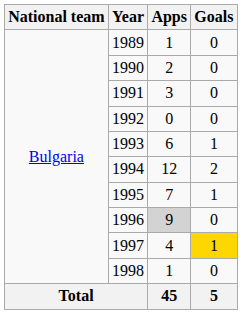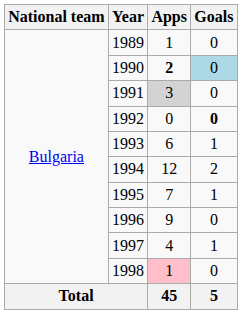(169, 67) normal -> (169, 67) bold
(214, 67) no background -> (214, 67) lightblue background
(169, 93) no background -> (169, 93) lightgrey background
(214, 118) normal -> (214, 118) bold
(169, 220) lightgrey background -> (169, 220) no background
(214, 245) gold background -> (214, 245) no background
(169, 270) no background -> (169, 270) pink background
